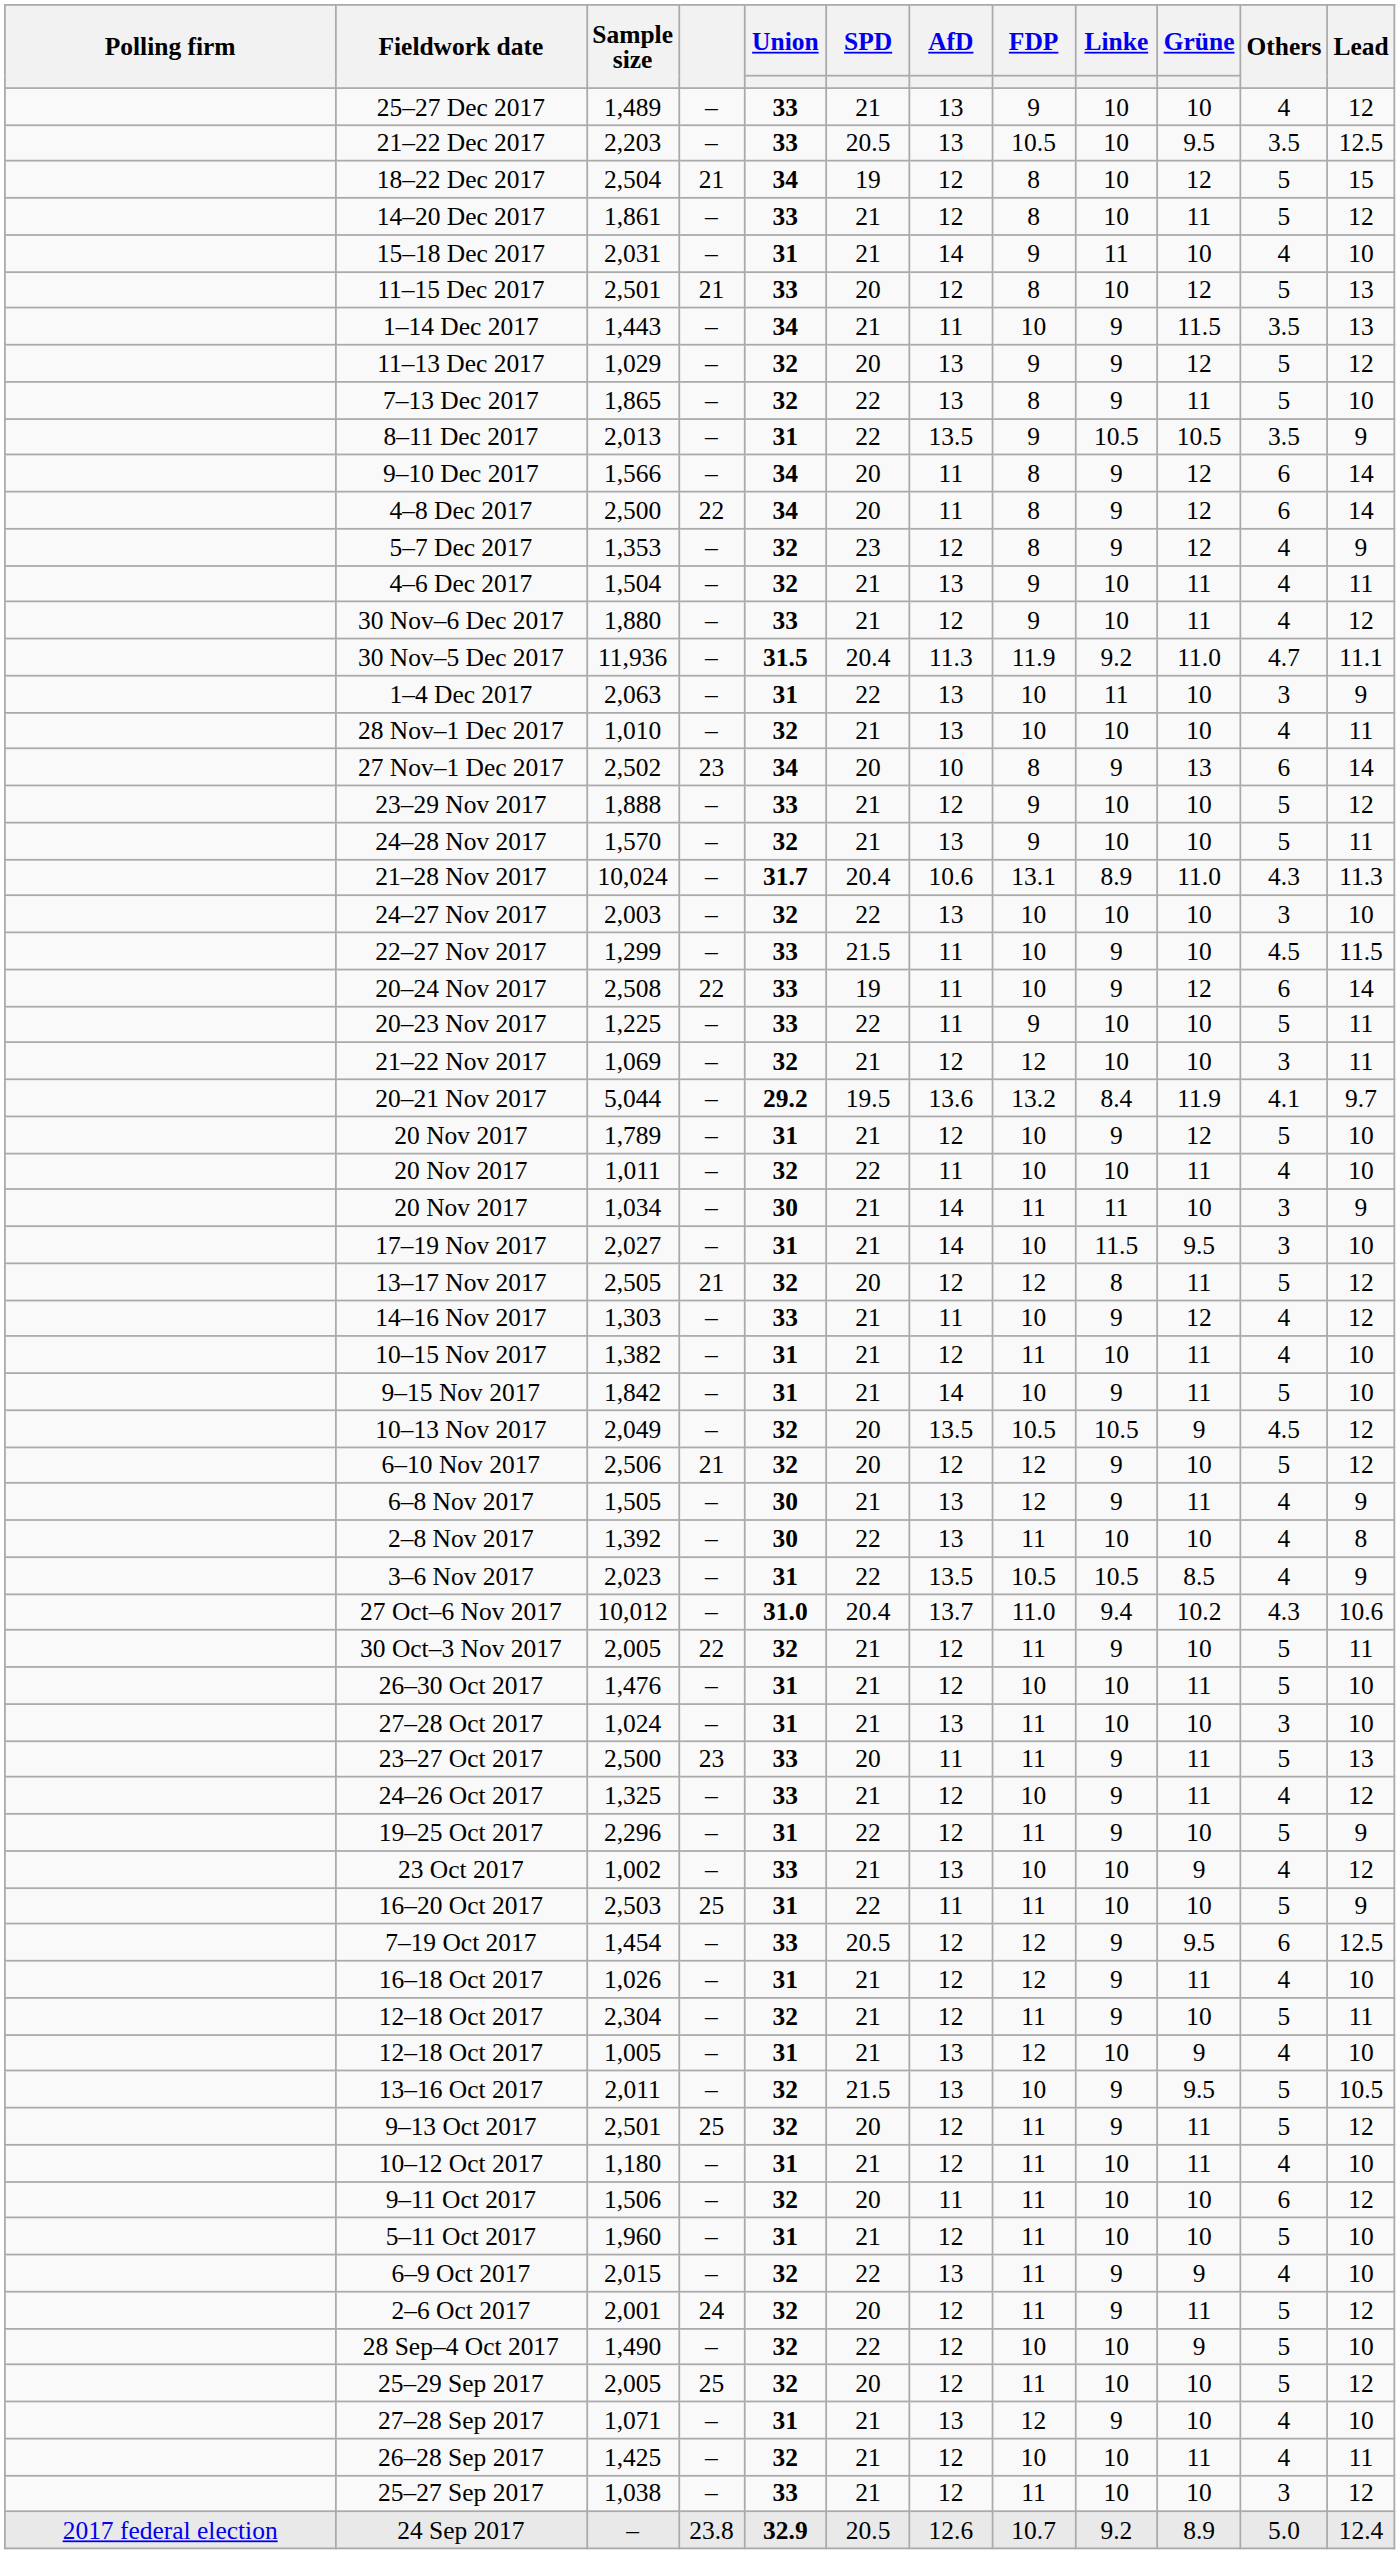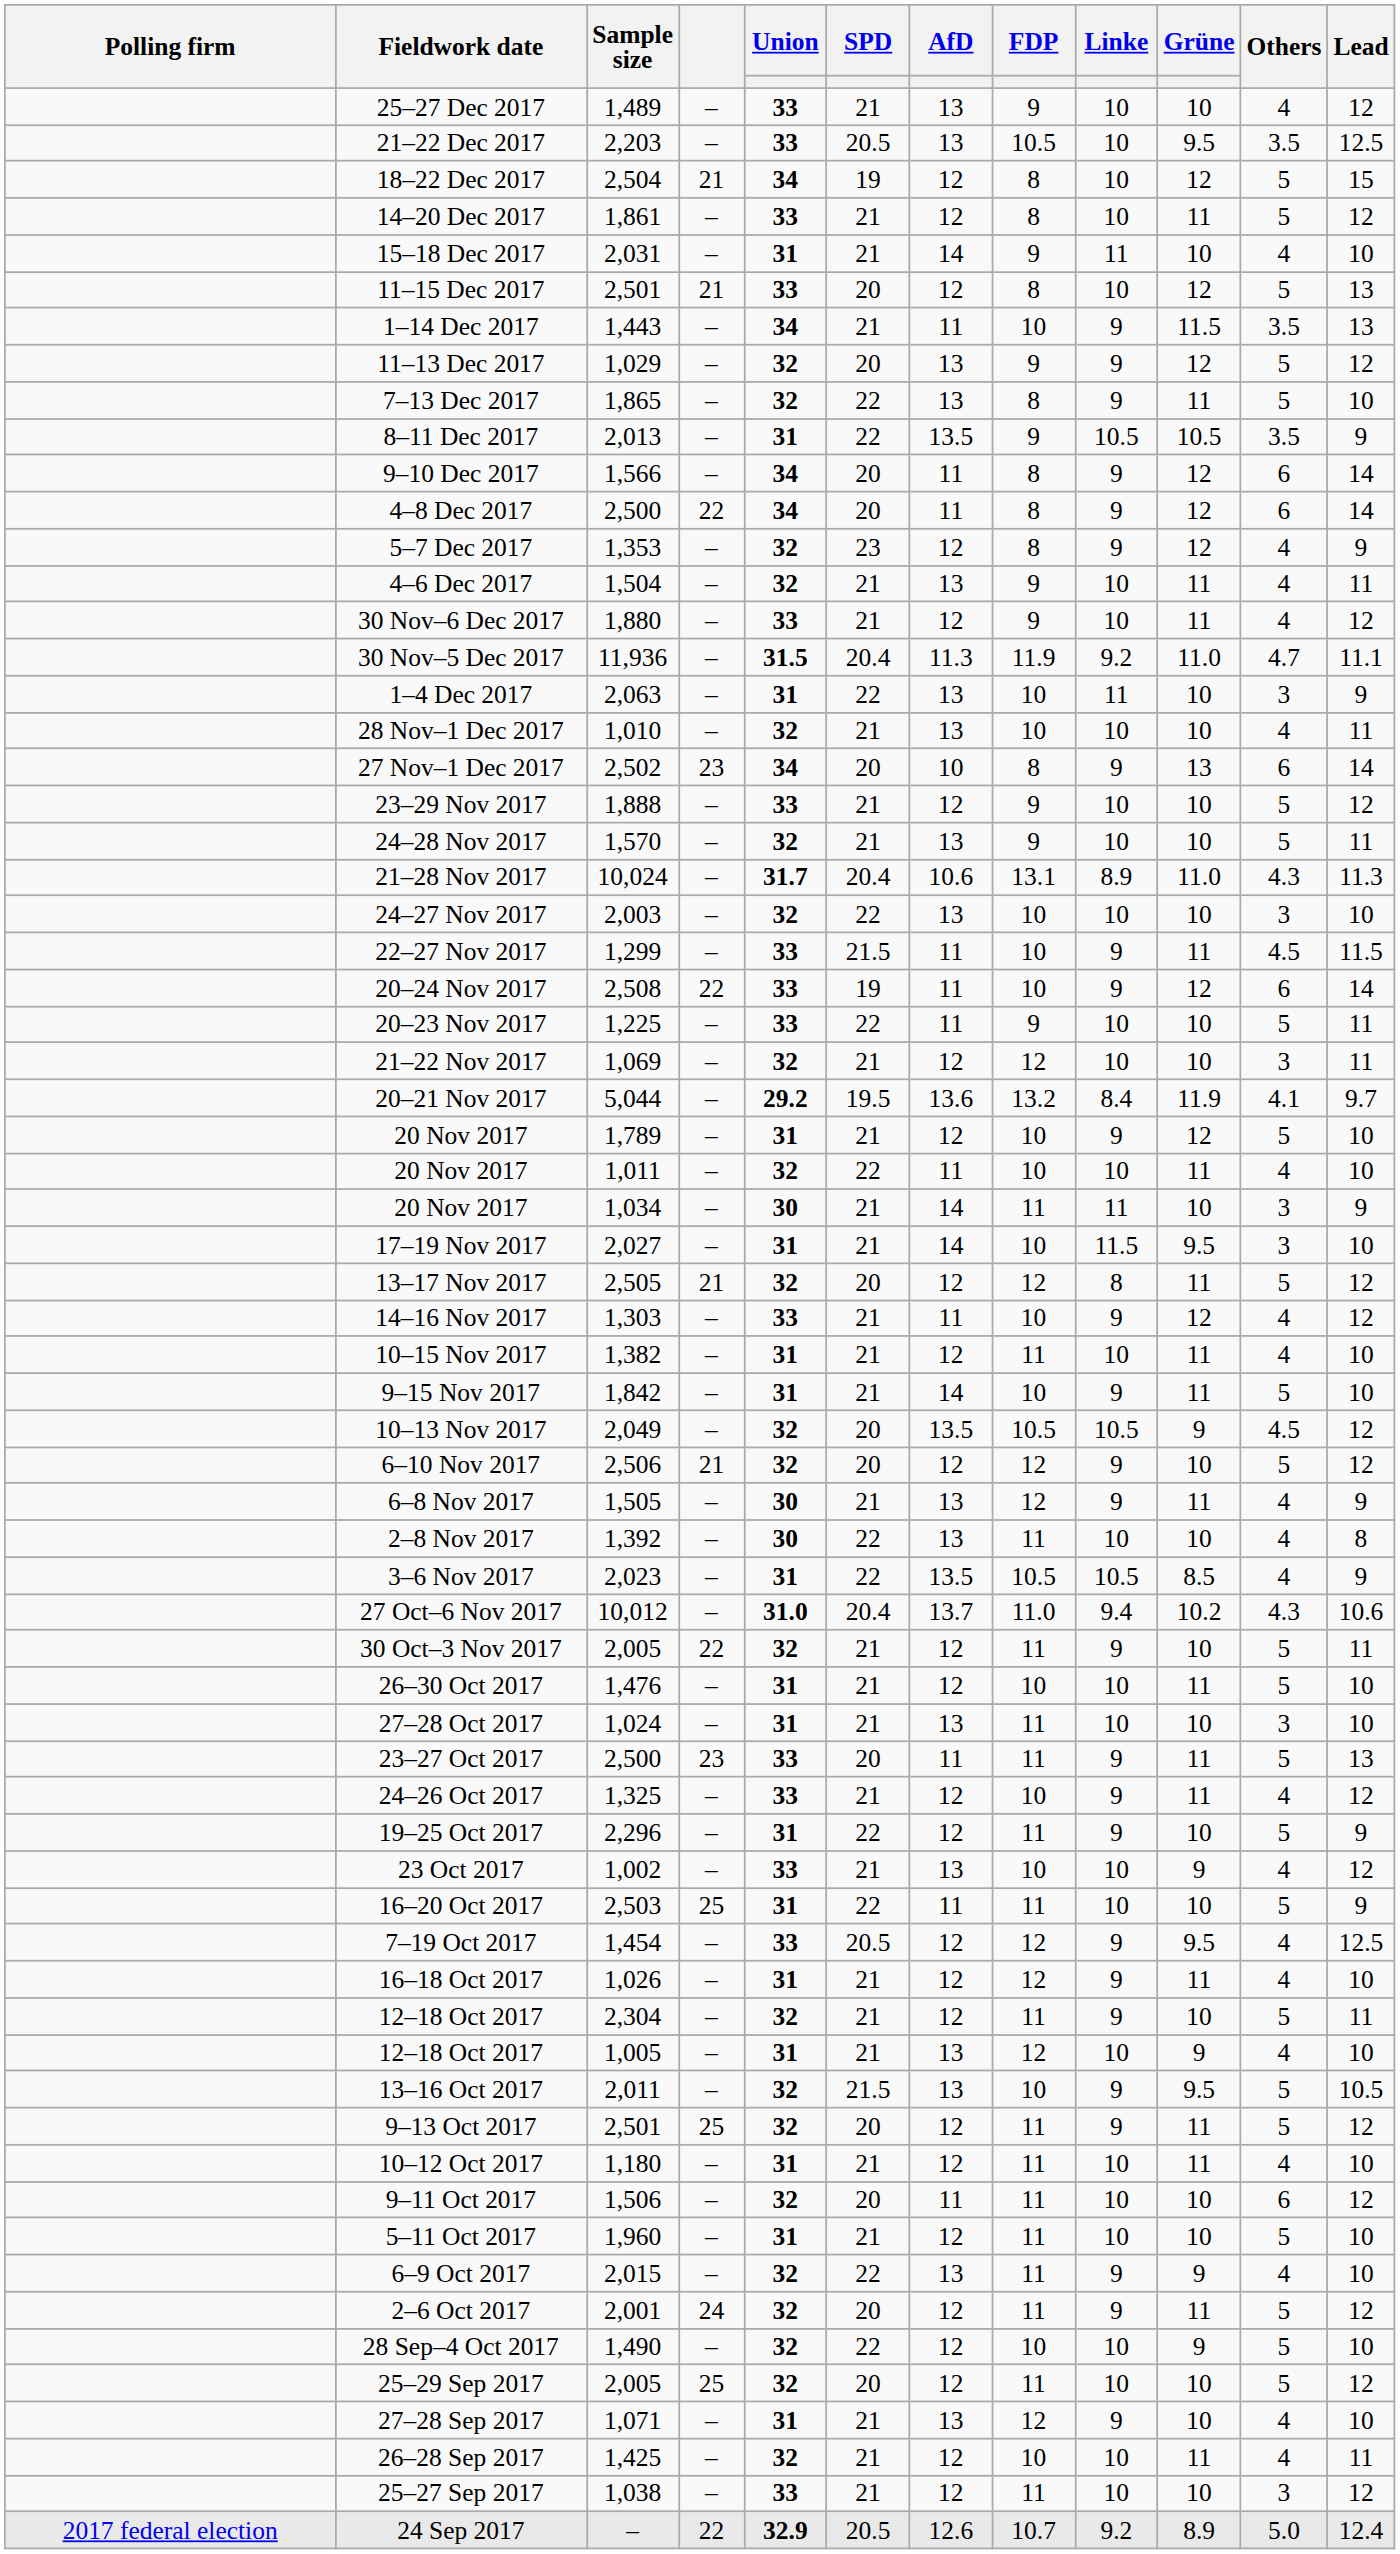(1199, 951) 10 -> (1199, 951) 11
(1284, 1943) 6 -> (1284, 1943) 4
(711, 2530) 23.8 -> (711, 2530) 22
